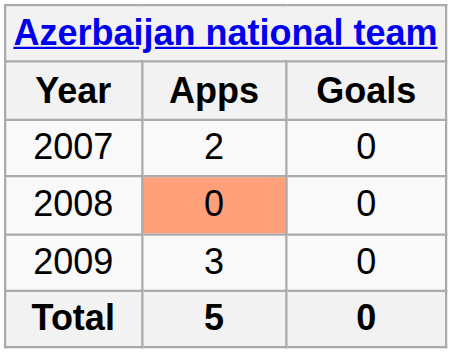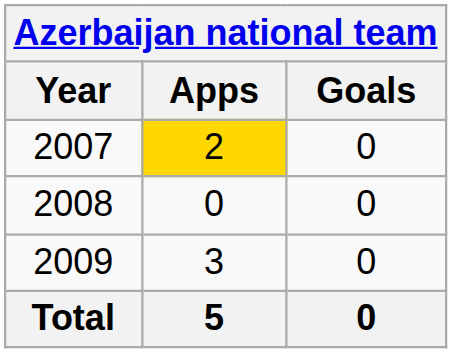(214, 147) no background -> (214, 147) gold background
(214, 204) lightsalmon background -> (214, 204) no background
